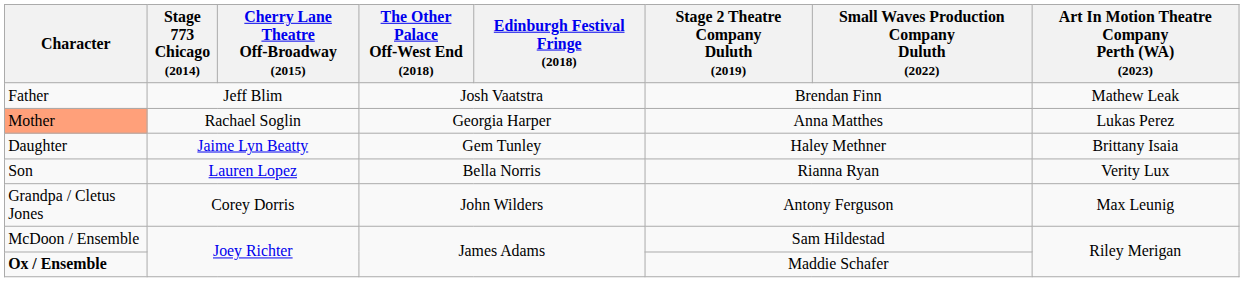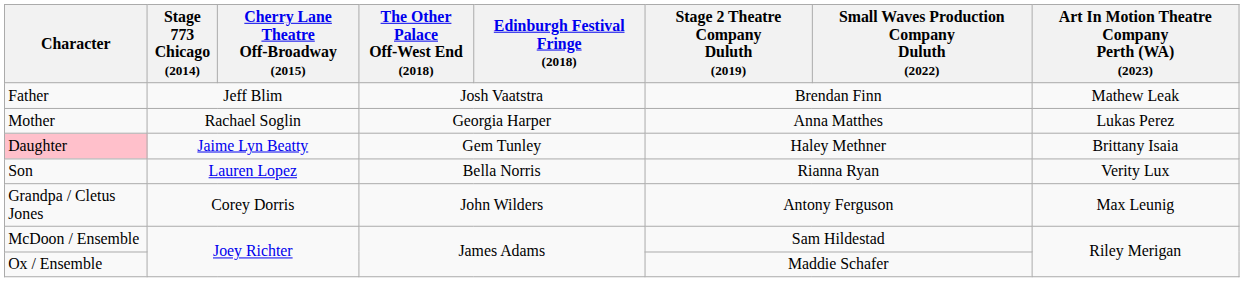(31, 120) lightsalmon background -> (31, 120) no background
(38, 145) no background -> (38, 145) pink background
(57, 264) bold -> (55, 264) normal
